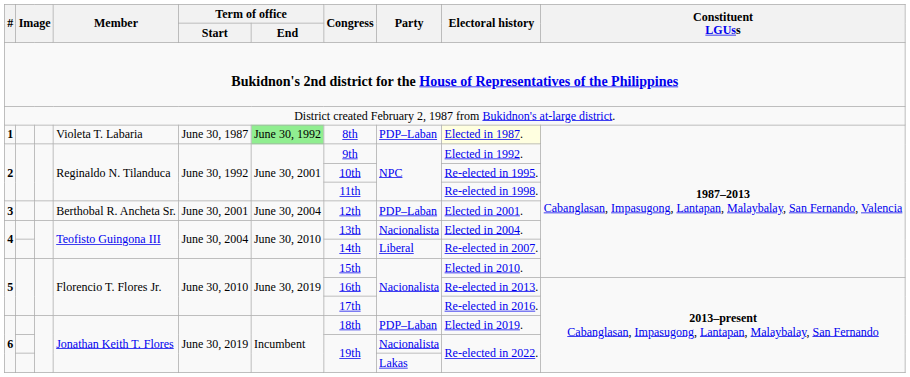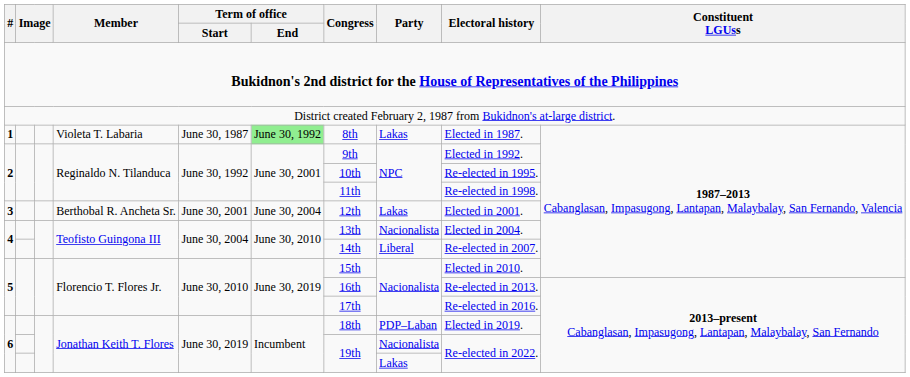(408, 134) PDP–Laban -> (393, 134) Lakas
(484, 134) lightyellow background -> (484, 134) no background
(408, 210) PDP–Laban -> (393, 210) Lakas
